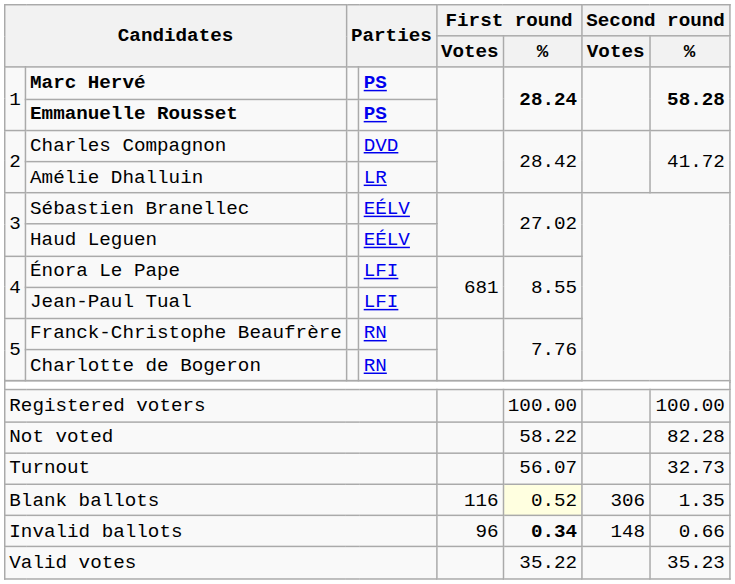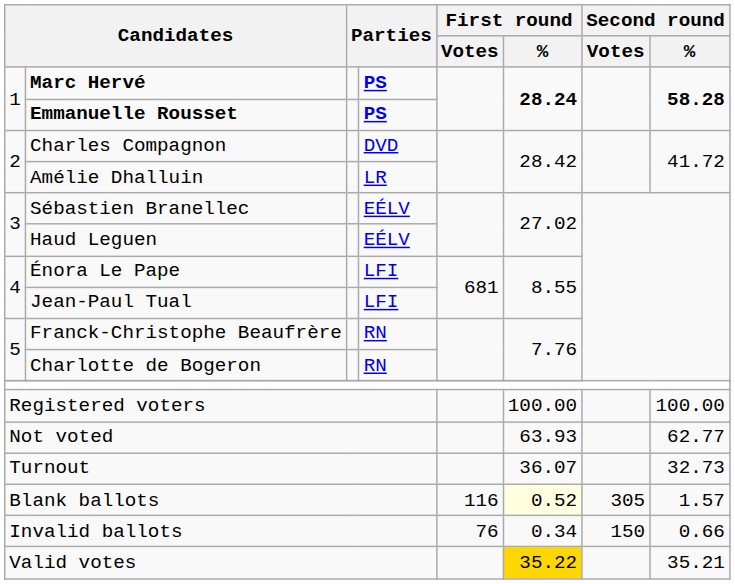(548, 437) 58.22 -> (548, 437) 63.93
(696, 437) 82.28 -> (696, 437) 62.77
(548, 469) 56.07 -> (548, 469) 36.07
(628, 500) 306 -> (628, 500) 305
(702, 500) 1.35 -> (702, 500) 1.57
(487, 531) 96 -> (487, 531) 76
(554, 531) bold -> (554, 531) normal
(628, 531) 148 -> (628, 531) 150
(548, 563) no background -> (548, 563) gold background
(696, 563) 35.23 -> (696, 563) 35.21
